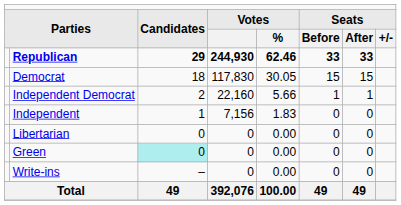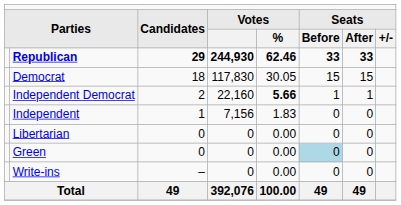(284, 95) normal -> (284, 95) bold
(202, 152) paleturquoise background -> (202, 152) no background
(336, 152) no background -> (336, 152) lightblue background
